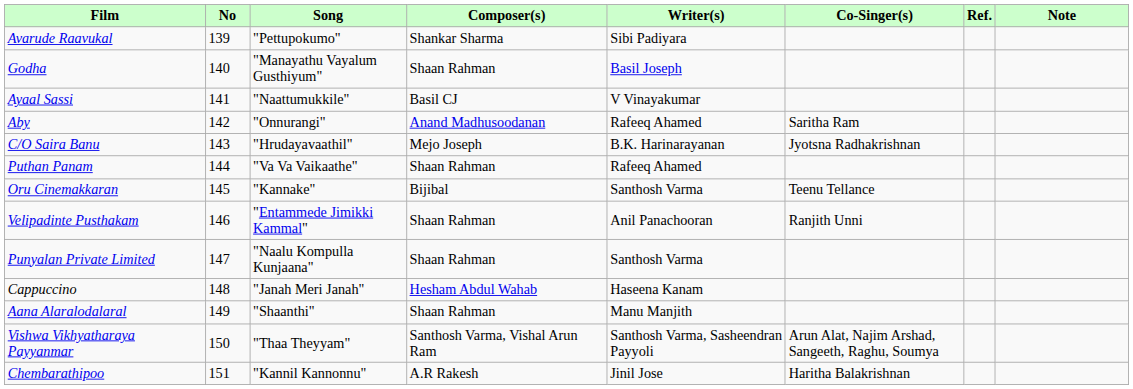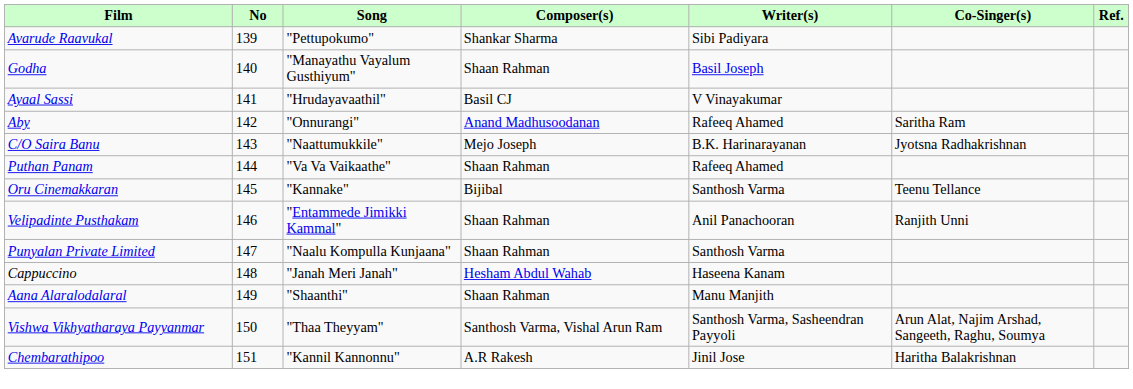- column: (1062, 15)
(301, 99) "Naattumukkile" -> (336, 99) "Hrudayavaathil"
(303, 144) "Hrudayavaathil" -> (335, 144) "Naattumukkile"
